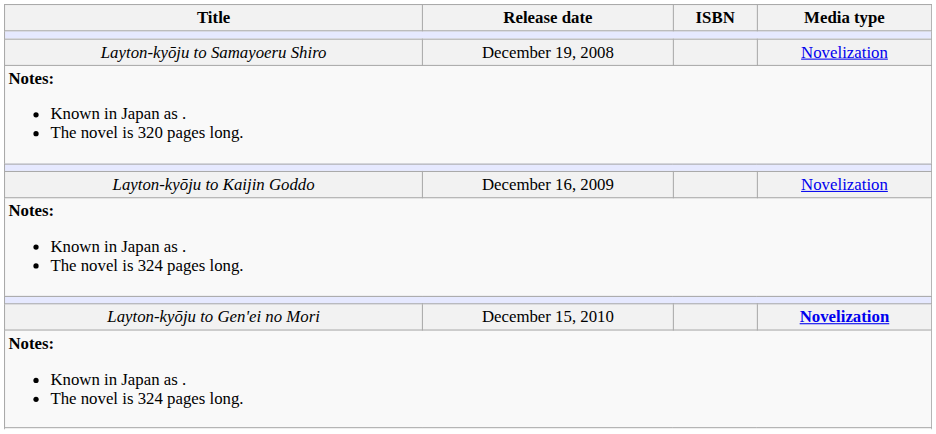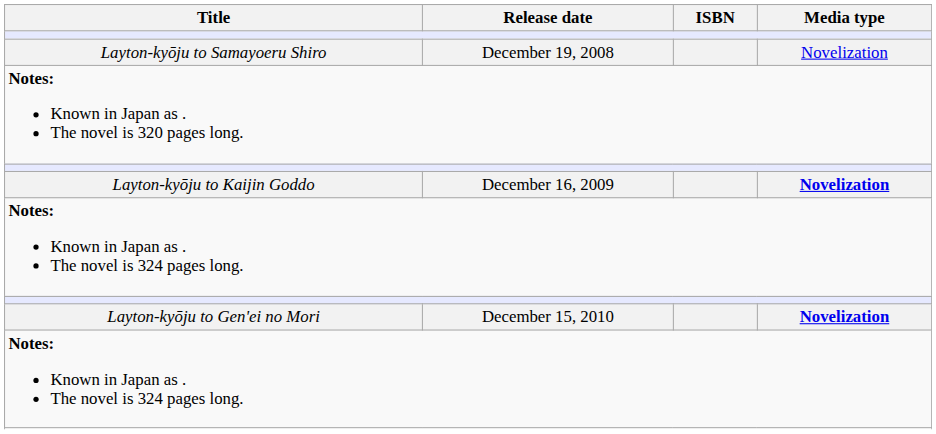(844, 184) normal -> (844, 184) bold
